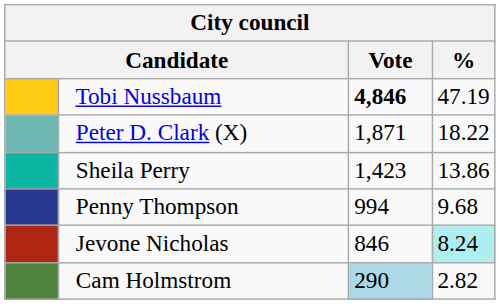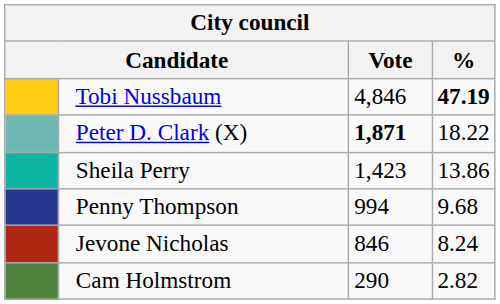(380, 96) bold -> (380, 96) normal
(464, 96) normal -> (464, 96) bold
(380, 133) normal -> (380, 133) bold
(458, 243) paleturquoise background -> (458, 243) no background
(372, 280) lightblue background -> (372, 280) no background
